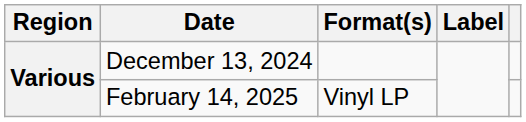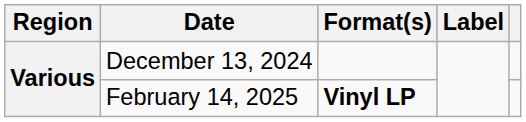(366, 97) normal -> (370, 97) bold
